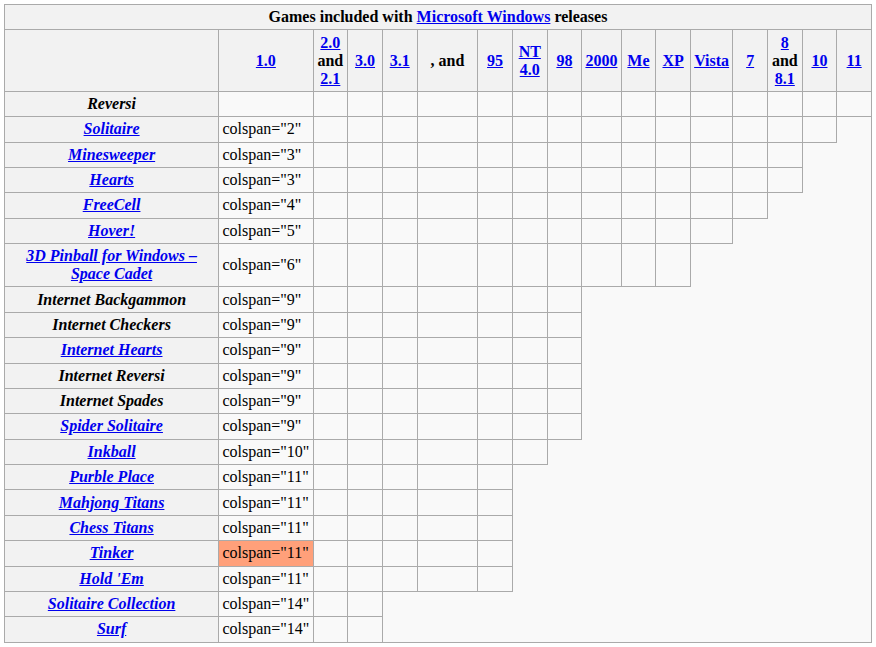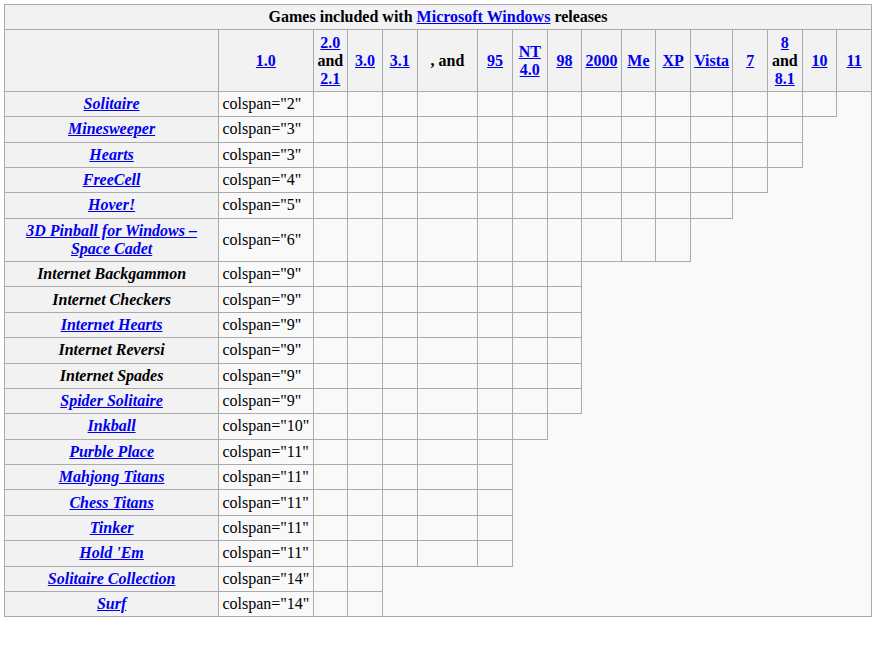- row: (112, 103)
(266, 553) lightsalmon background -> (266, 527) no background
